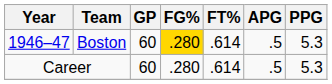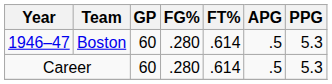(184, 42) gold background -> (184, 42) no background
